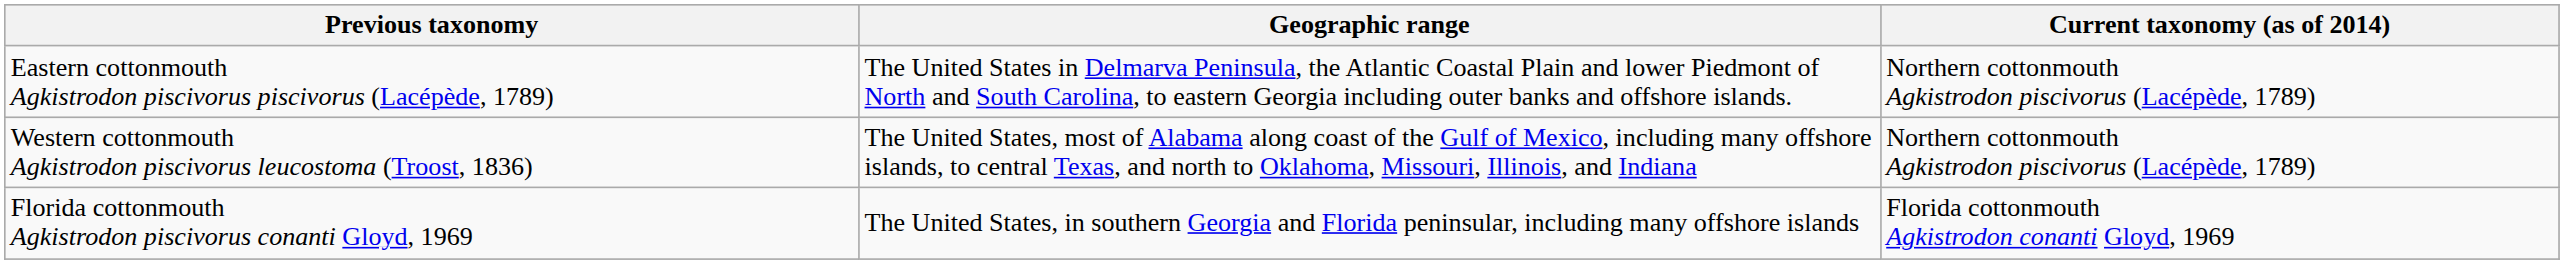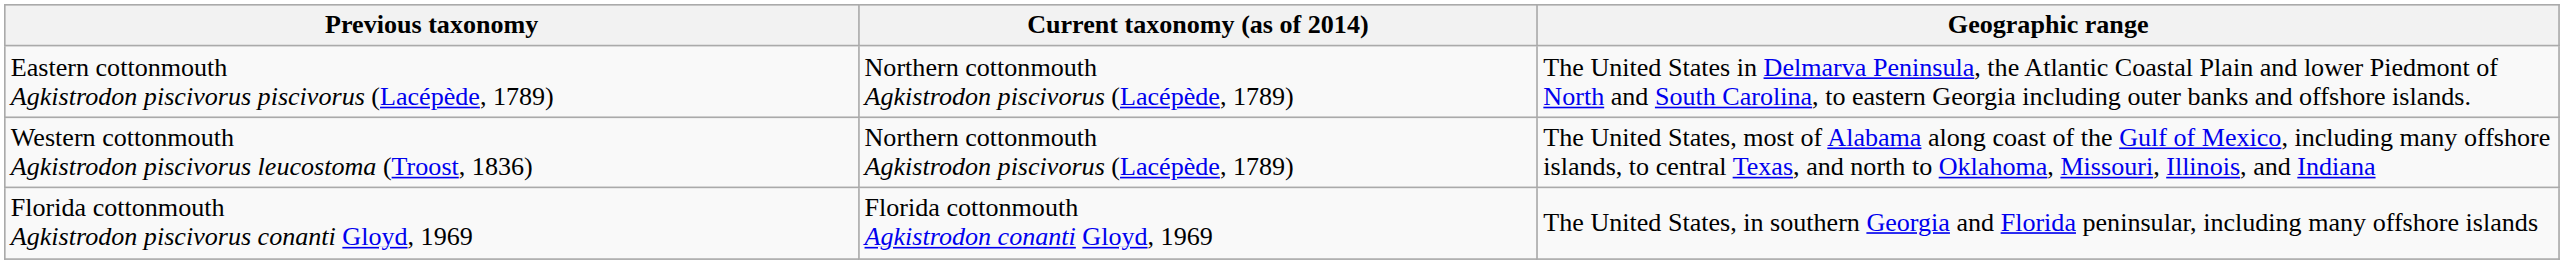columns swapped: (2220, 25) <-> (1369, 25)
